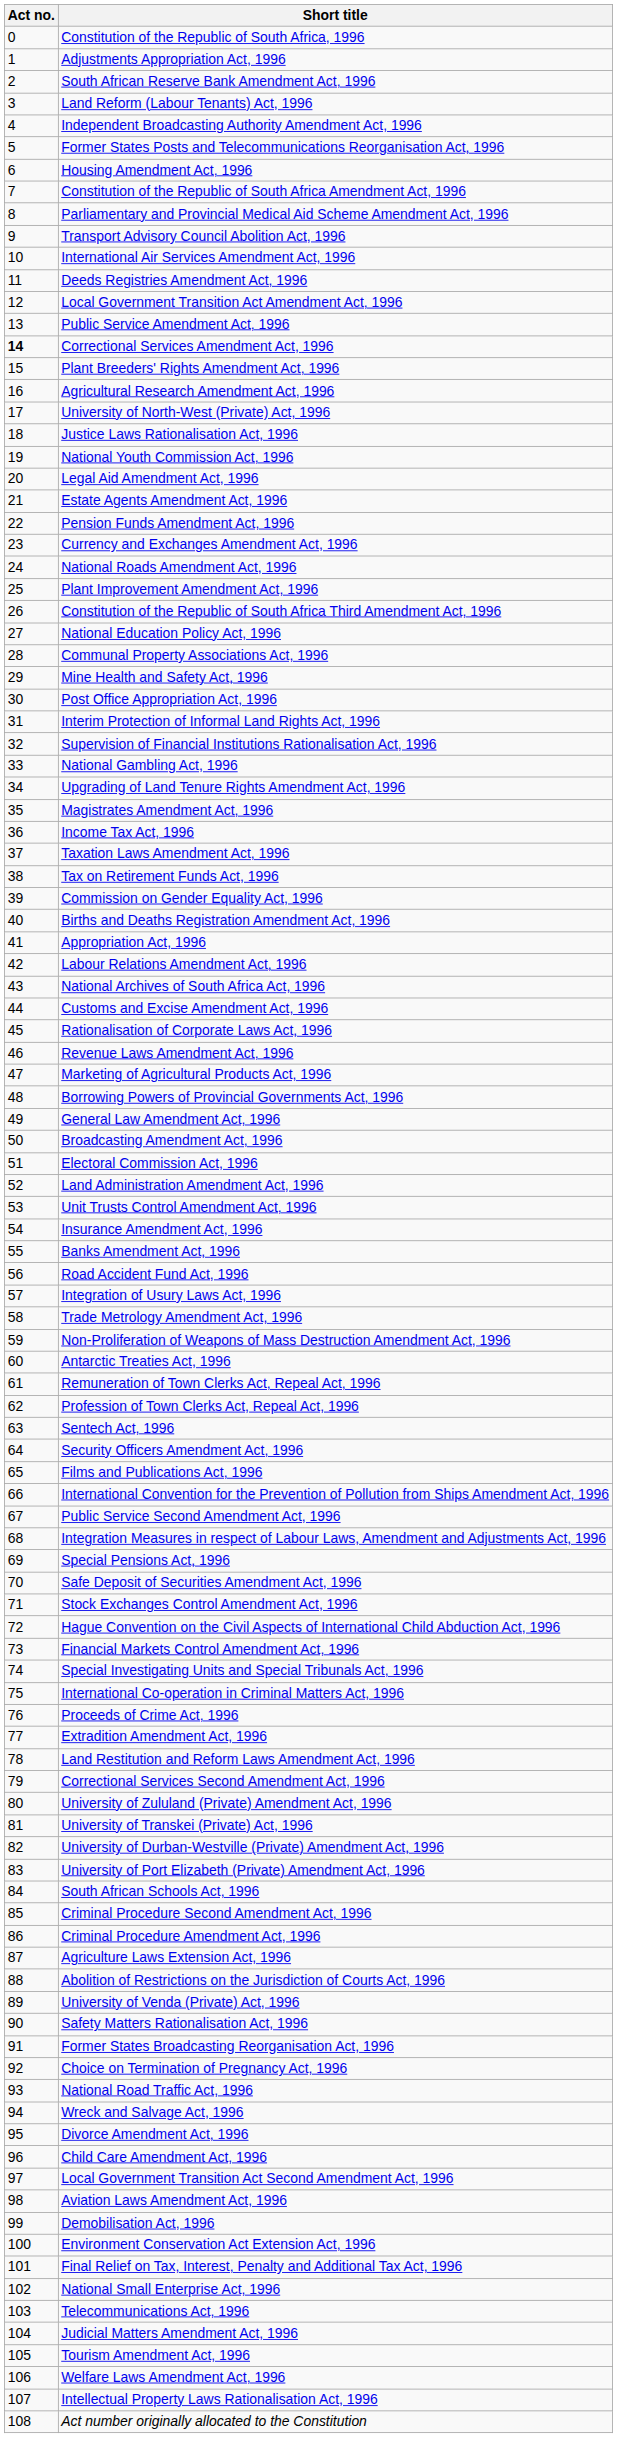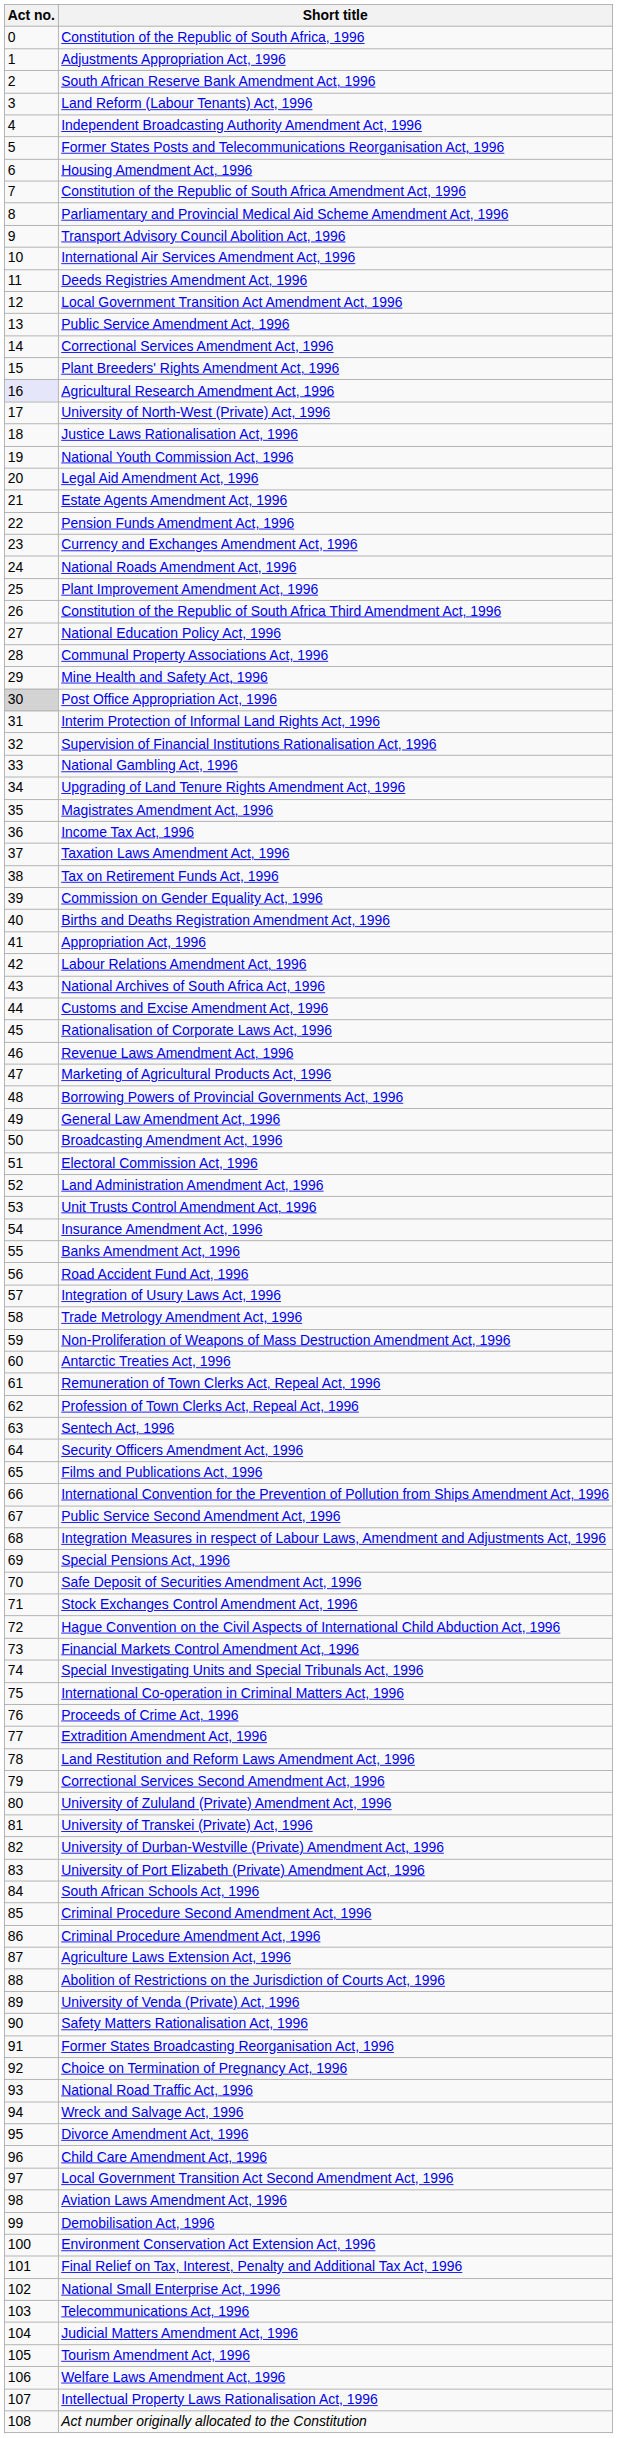(15, 346) bold -> (15, 346) normal
(15, 390) no background -> (15, 390) lavender background
(15, 699) no background -> (15, 699) lightgrey background
